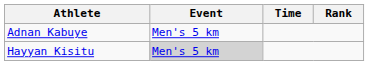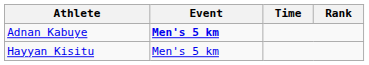(186, 32) normal -> (186, 32) bold
(186, 51) lightgrey background -> (186, 51) no background
